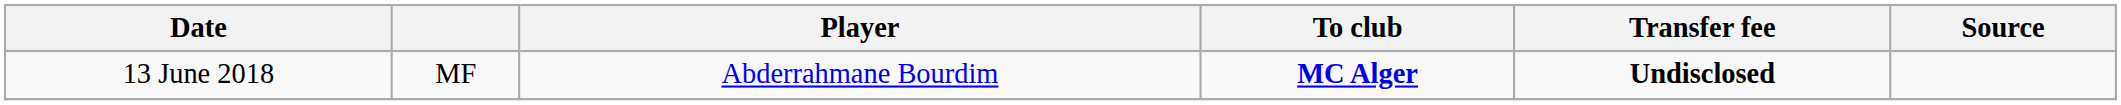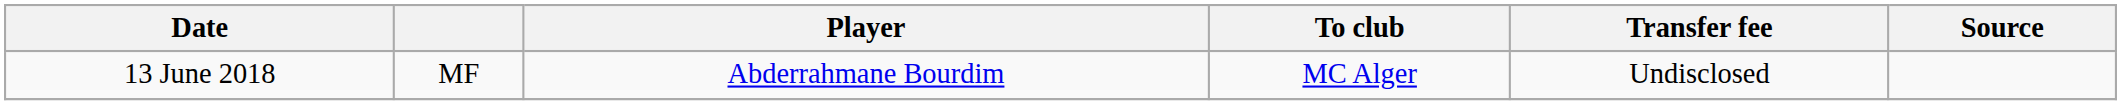(1358, 74) bold -> (1360, 74) normal
(1702, 74) bold -> (1699, 74) normal
